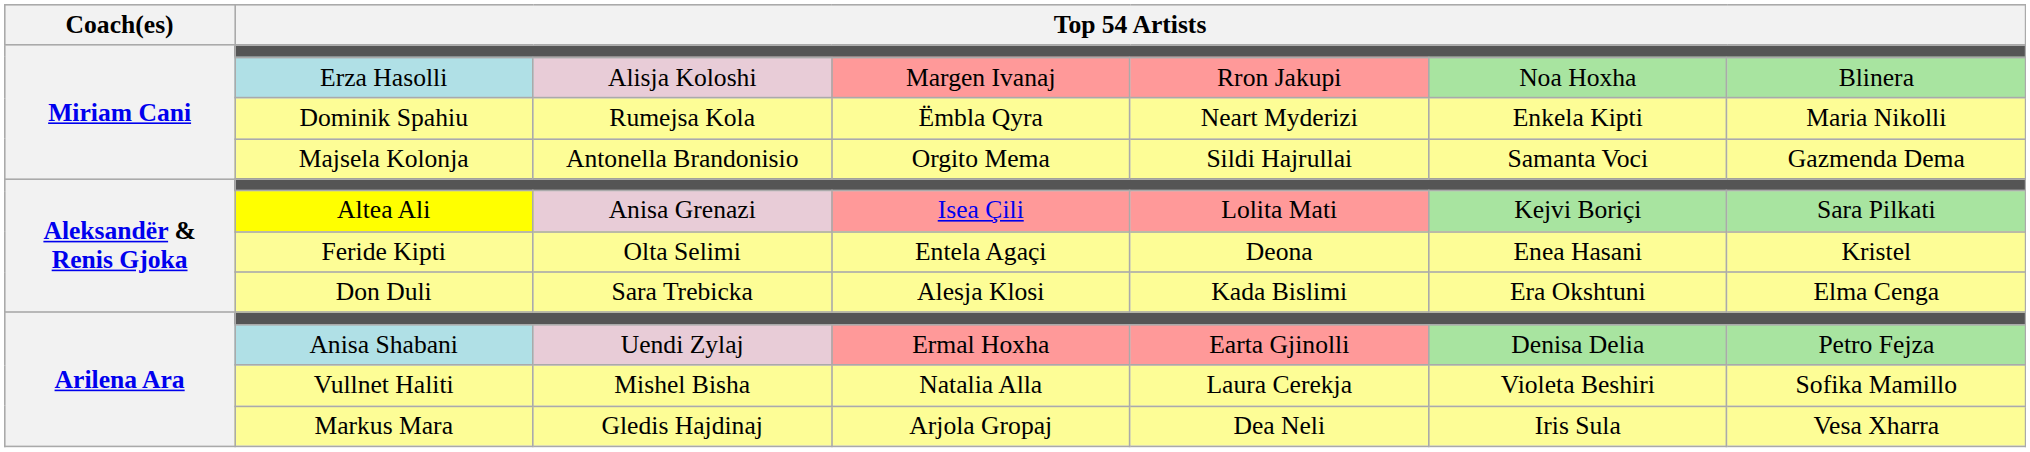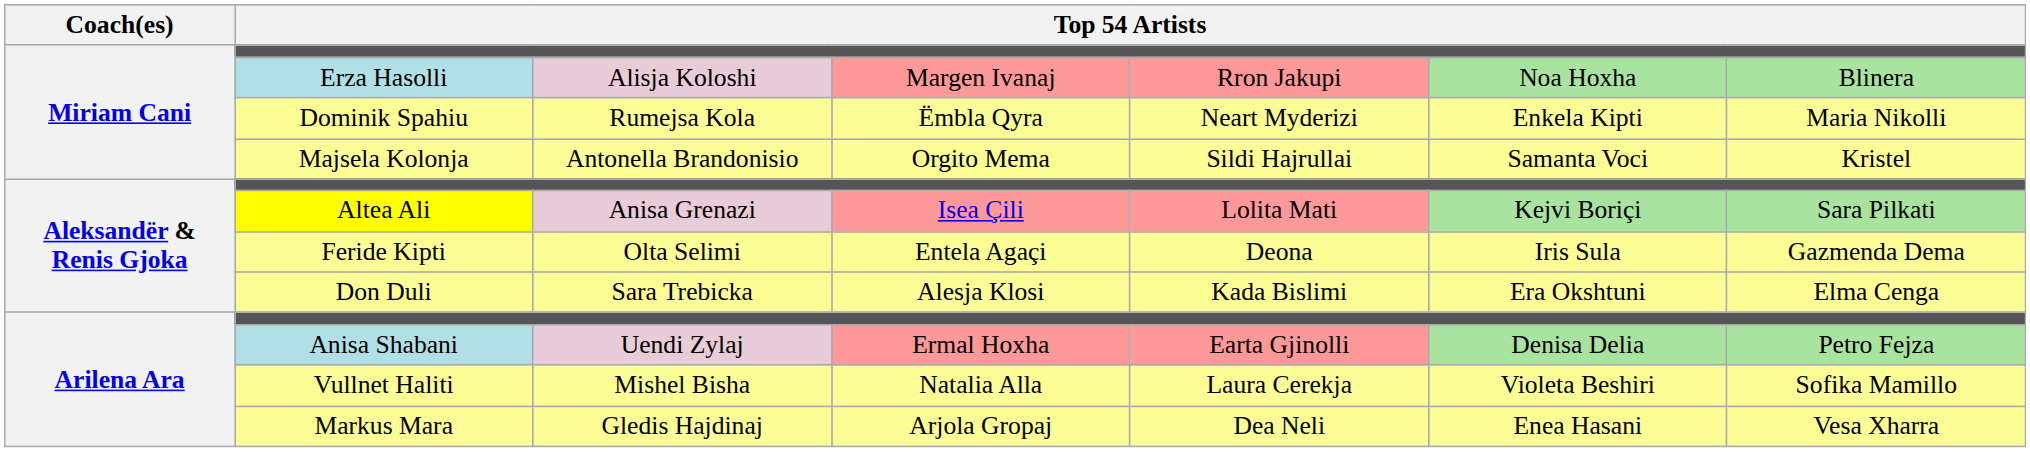(1876, 158) Gazmenda Dema -> (1876, 158) Kristel
(1578, 251) Enea Hasani -> (1578, 251) Iris Sula
(1876, 251) Kristel -> (1876, 251) Gazmenda Dema
(1578, 425) Iris Sula -> (1578, 425) Enea Hasani
